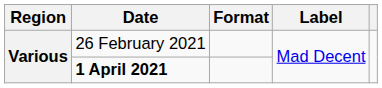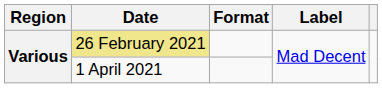(141, 43) no background -> (141, 43) khaki background
(121, 69) bold -> (119, 69) normal
